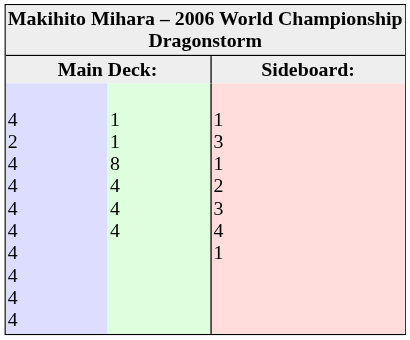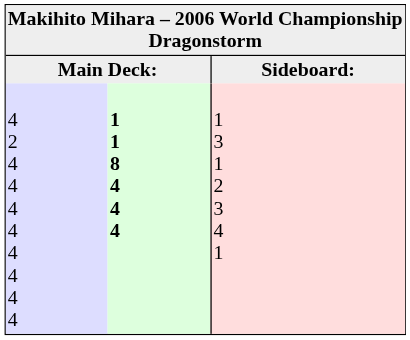(115, 174) normal -> (115, 174) bold
